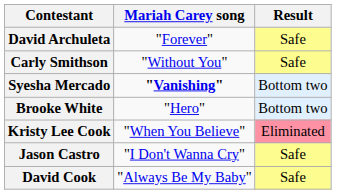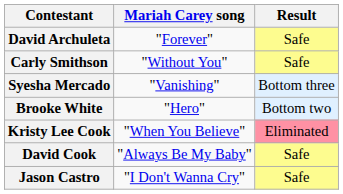(184, 85) bold -> (184, 85) normal
(293, 85) Bottom two -> (297, 85) Bottom three
rows swapped: (59, 177) <-> (59, 154)
